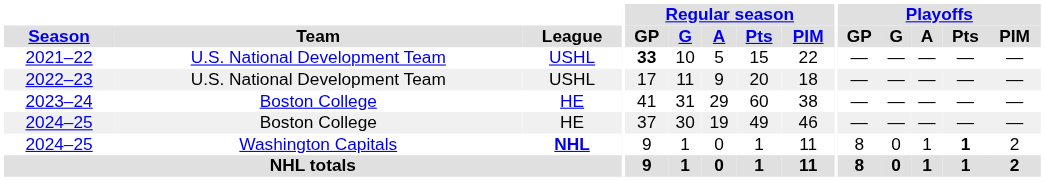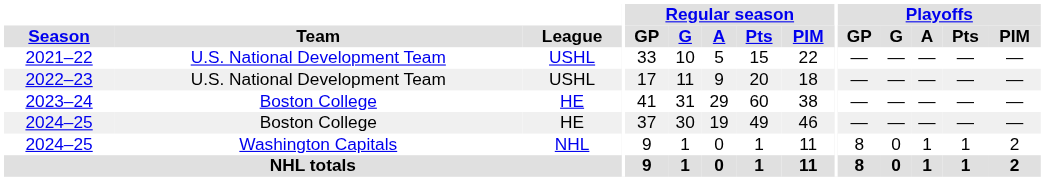(647, 57) bold -> (647, 57) normal
(572, 144) bold -> (572, 144) normal
(965, 144) bold -> (965, 144) normal
